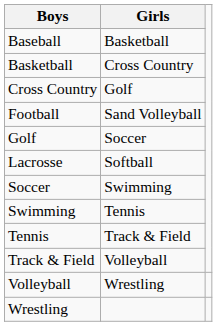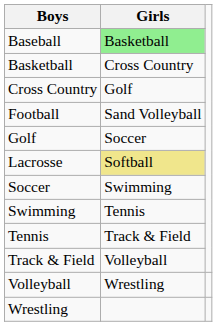(137, 41) no background -> (137, 41) lightgreen background
(129, 162) no background -> (129, 162) khaki background
